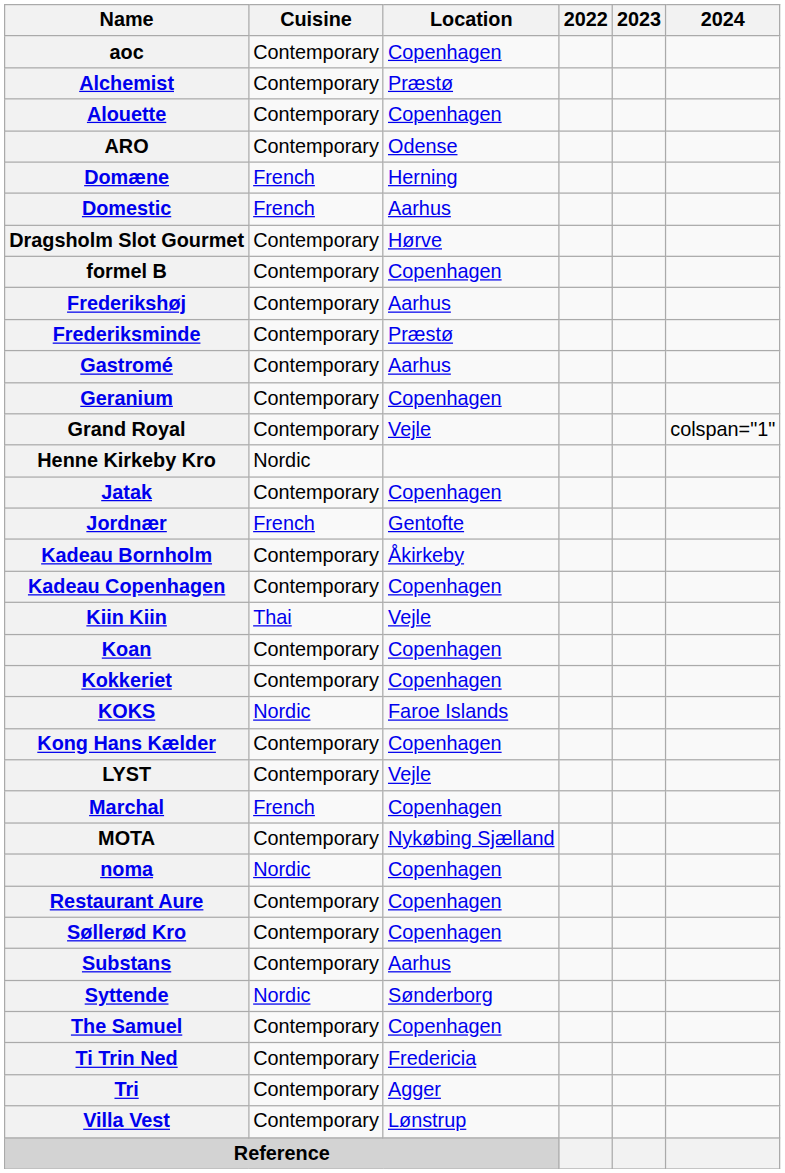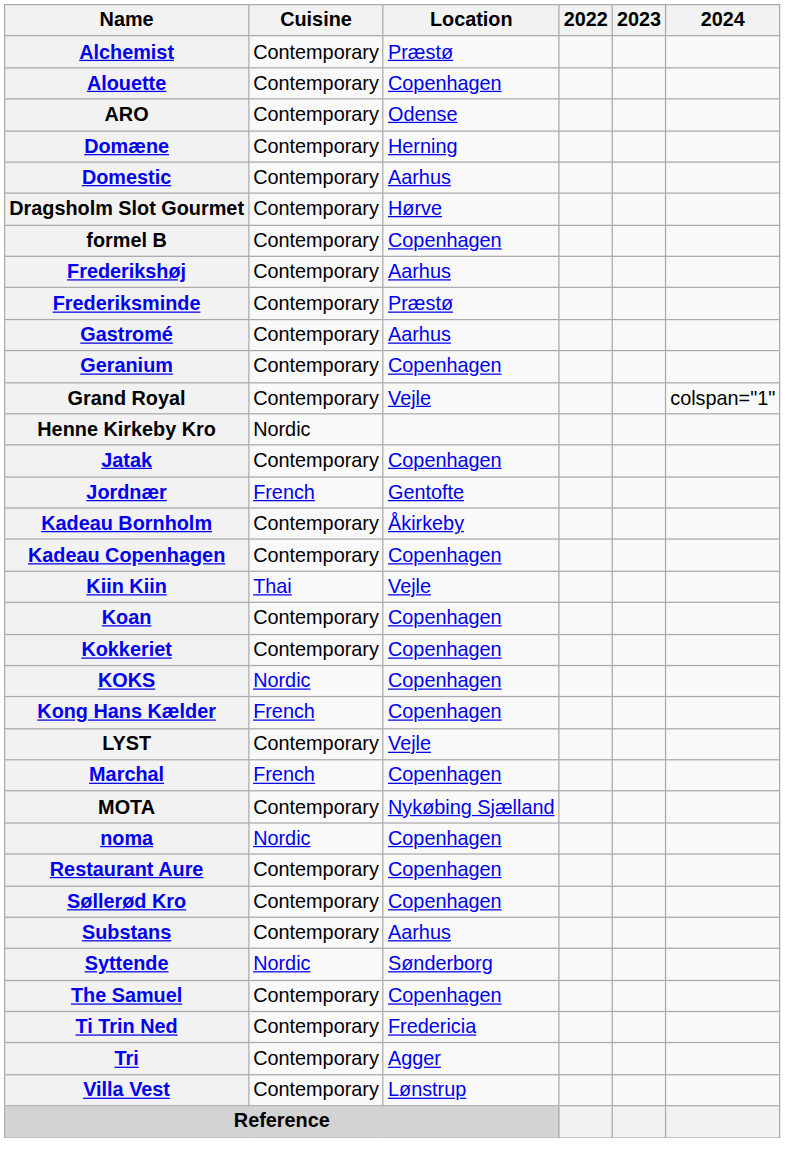- row: (127, 51)
(284, 177) French -> (316, 146) Contemporary
(284, 209) French -> (316, 177) Contemporary
(448, 712) Faroe Islands -> (445, 680) Copenhagen
(316, 743) Contemporary -> (284, 712) French
